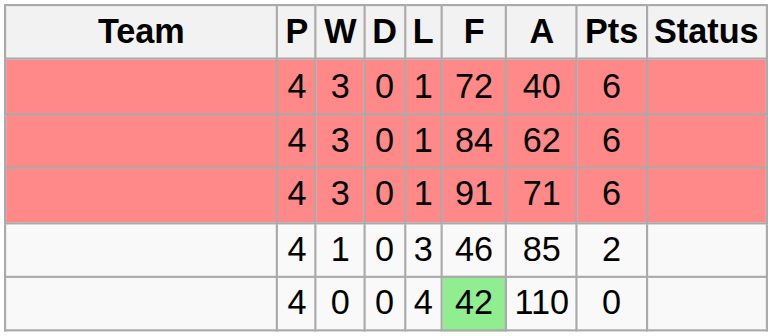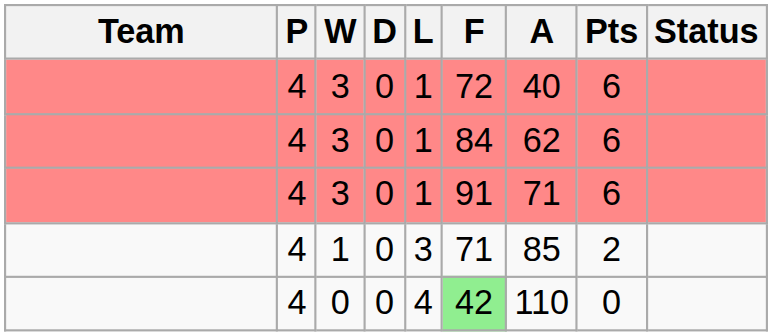(474, 248) 46 -> (474, 248) 71
